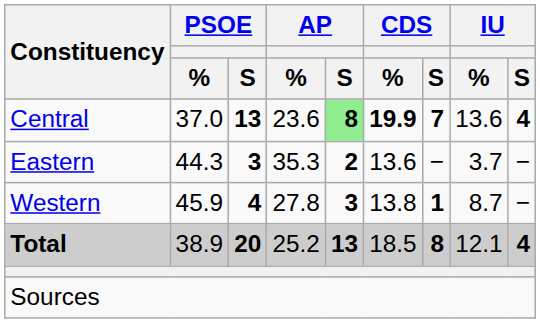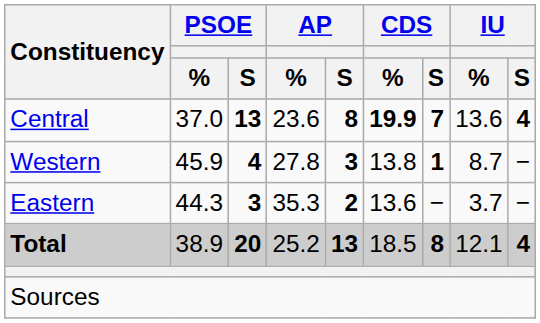(351, 119) lightgreen background -> (351, 119) no background
rows swapped: (52, 161) <-> (55, 202)
